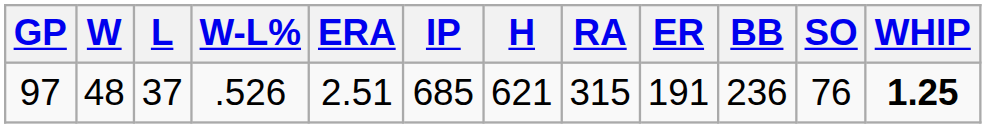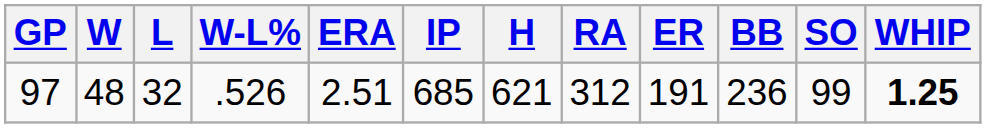(162, 92) 37 -> (162, 92) 32
(600, 92) 315 -> (600, 92) 312
(831, 92) 76 -> (831, 92) 99
